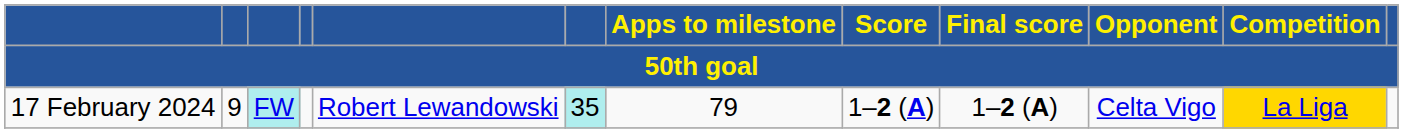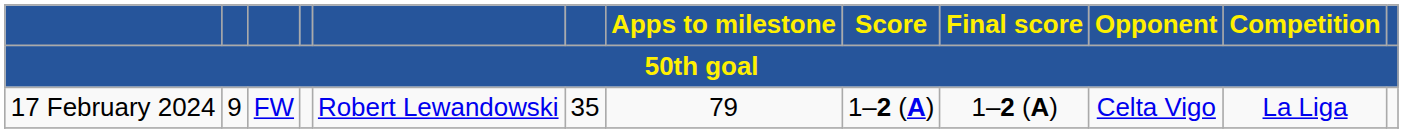(274, 107) paleturquoise background -> (274, 107) no background
(585, 107) paleturquoise background -> (585, 107) no background
(1305, 107) gold background -> (1305, 107) no background
